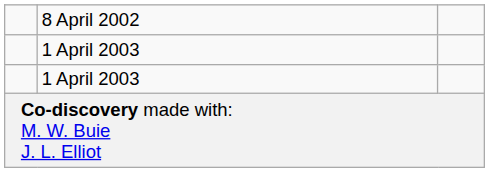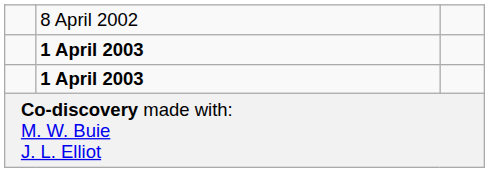(91, 49) normal -> (92, 49) bold
(91, 79) normal -> (92, 79) bold
